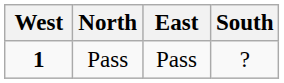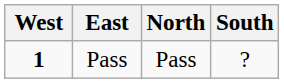columns swapped: (108, 22) <-> (177, 22)
